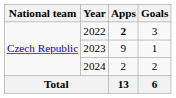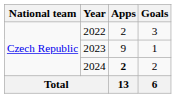(123, 31) bold -> (123, 31) normal
(123, 66) normal -> (123, 66) bold
